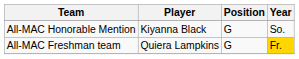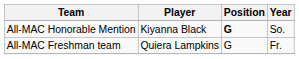(228, 29) normal -> (228, 29) bold
(276, 45) gold background -> (276, 45) no background
